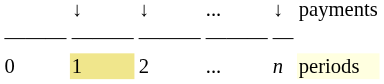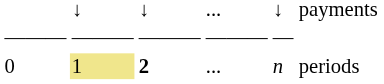(144, 66) normal -> (144, 66) bold
(329, 66) lightyellow background -> (329, 66) no background
